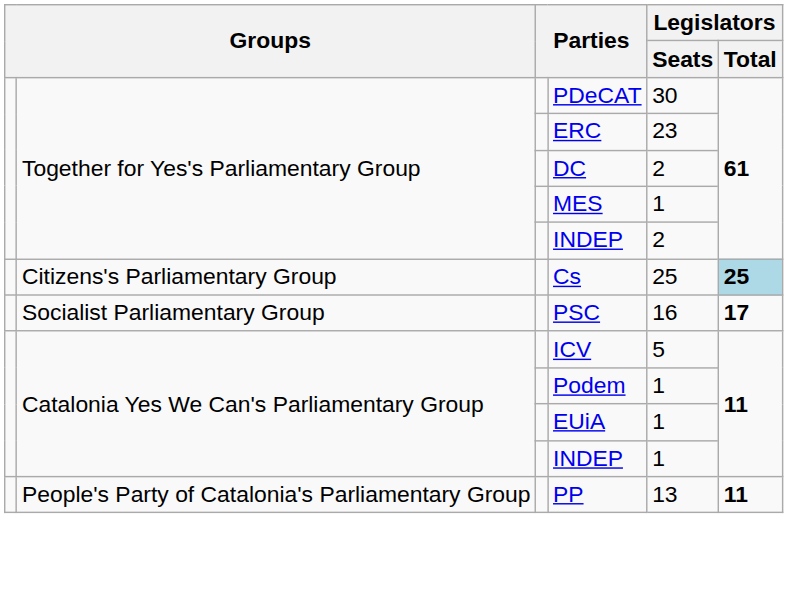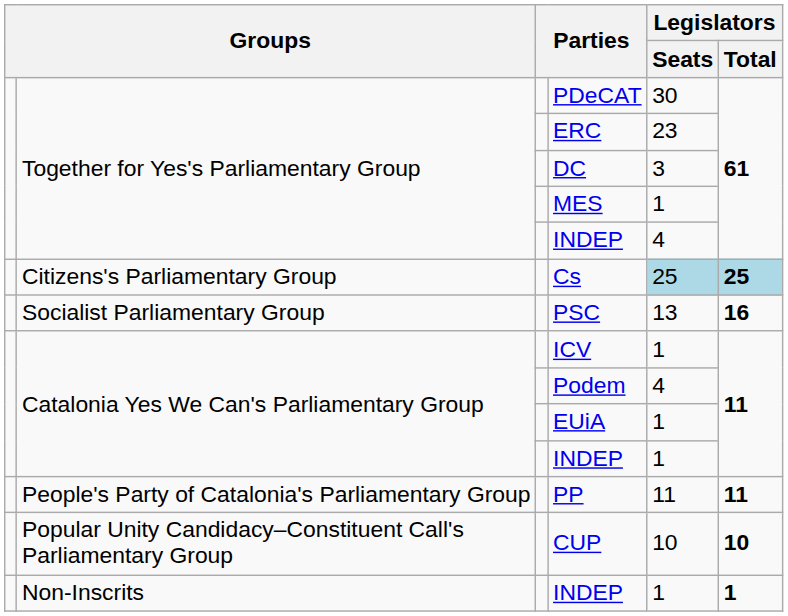(659, 167) 2 -> (659, 167) 3
(659, 240) 2 -> (659, 240) 4
(665, 276) no background -> (665, 276) lightblue background
(665, 312) 16 -> (665, 312) 13
(736, 312) 17 -> (736, 312) 16
(659, 349) 5 -> (659, 349) 1
(659, 385) 1 -> (659, 385) 4
(665, 494) 13 -> (664, 494) 11
+ row: (243, 543)
+ row: (83, 592)
